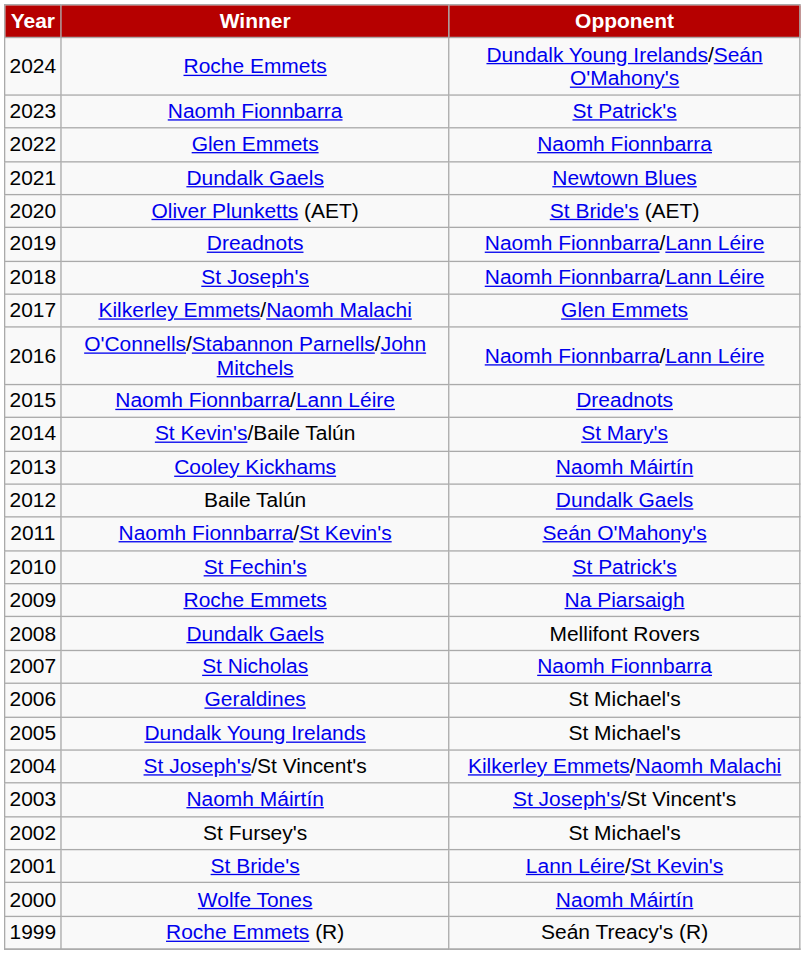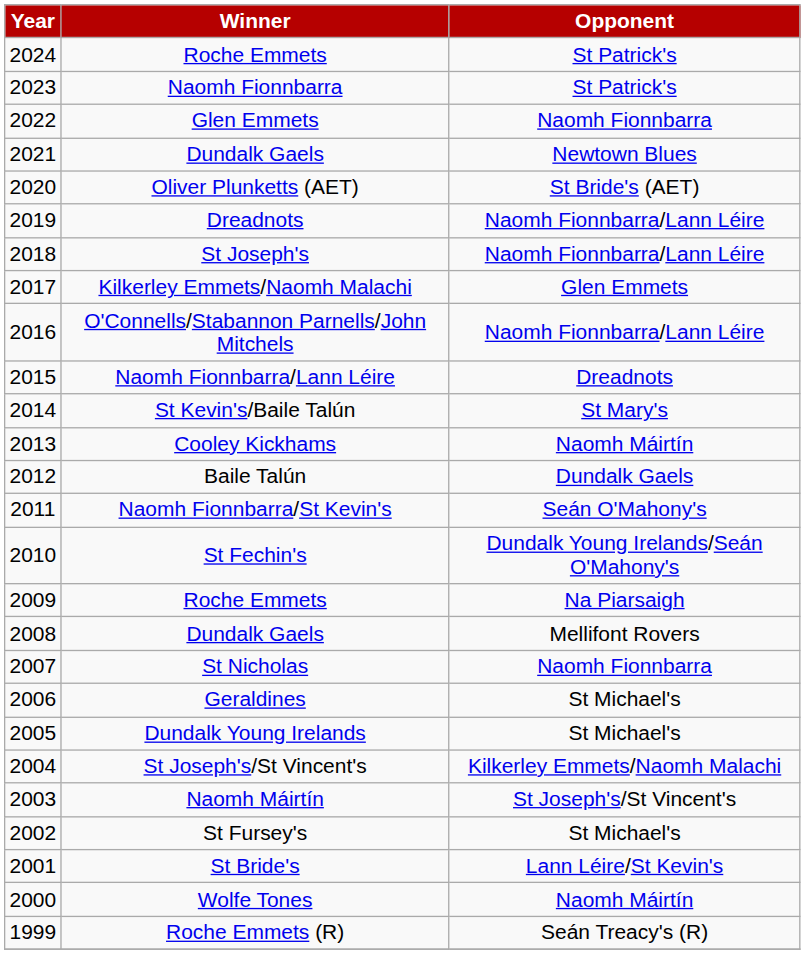(625, 66) Dundalk Young Irelands/Seán O'Mahony's -> (625, 54) St Patrick's
(625, 566) St Patrick's -> (625, 555) Dundalk Young Irelands/Seán O'Mahony's
